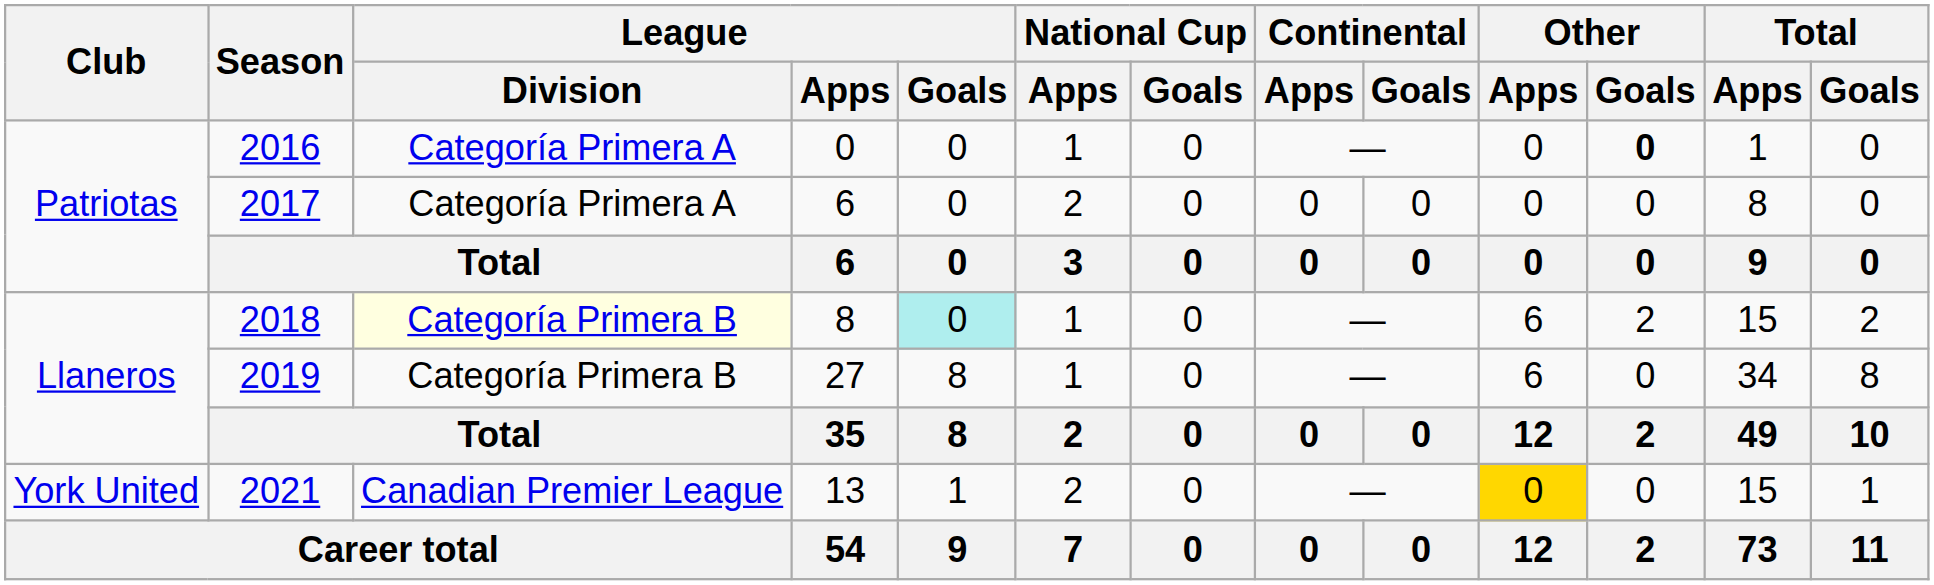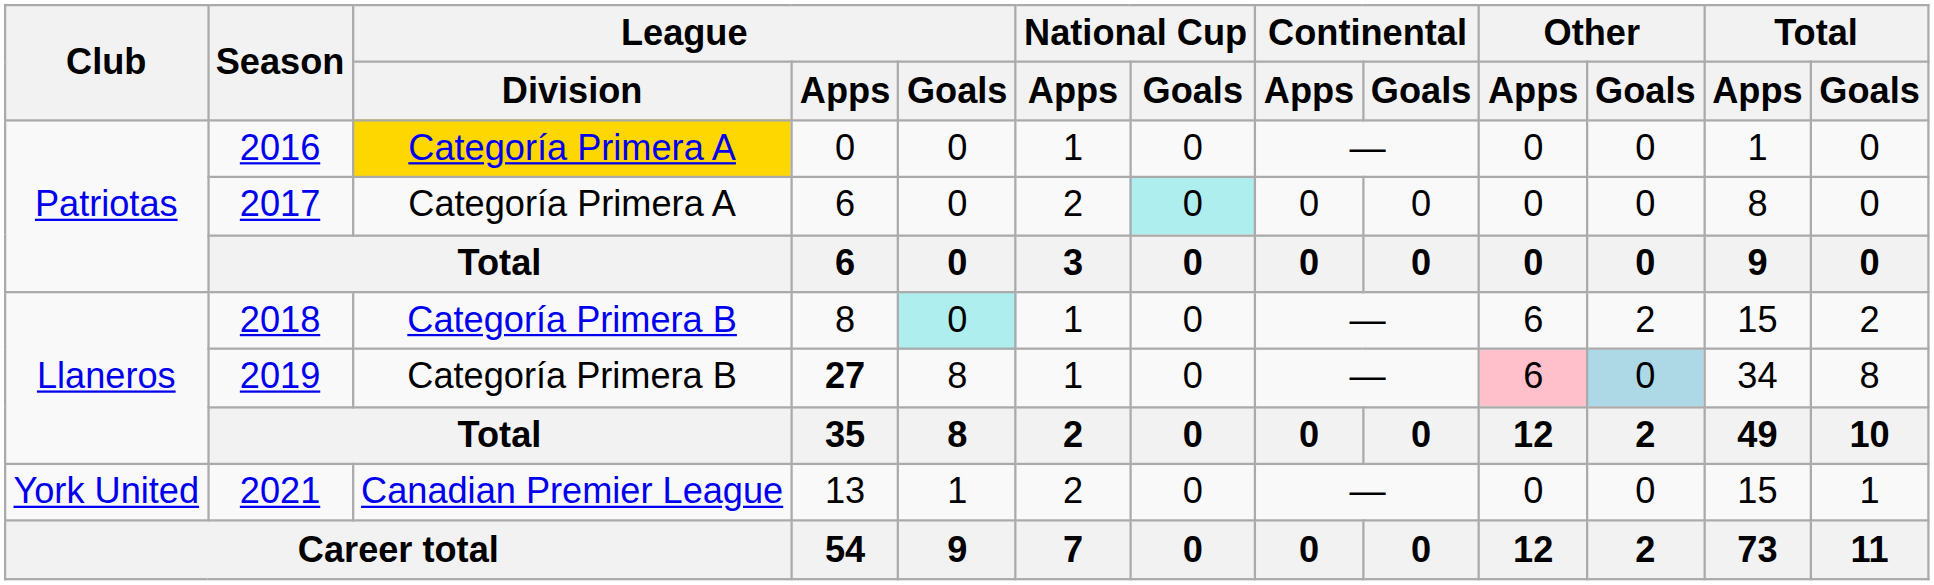(572, 147) no background -> (572, 147) gold background
(1645, 147) bold -> (1645, 147) normal
(1193, 205) no background -> (1193, 205) paleturquoise background
(572, 319) lightyellow background -> (572, 319) no background
(845, 377) normal -> (845, 377) bold
(1533, 377) no background -> (1533, 377) pink background
(1645, 377) no background -> (1645, 377) lightblue background
(1533, 491) gold background -> (1533, 491) no background
